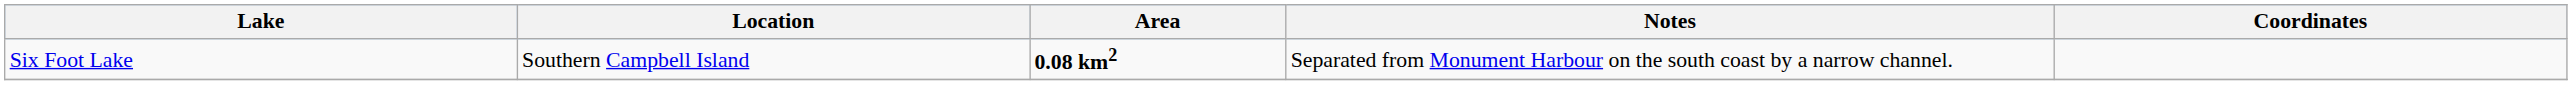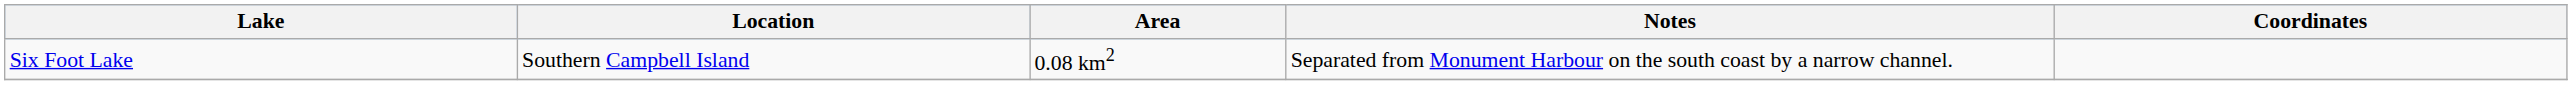(1076, 59) bold -> (1075, 59) normal
